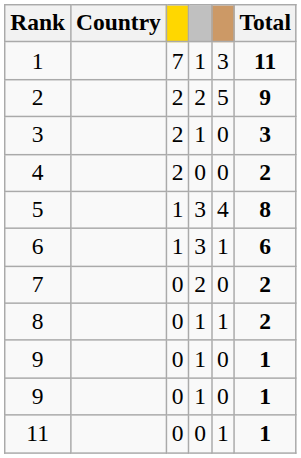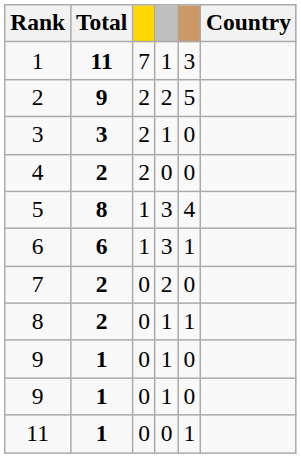columns swapped: (118, 23) <-> (265, 23)
